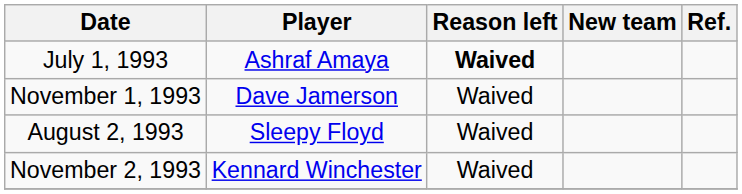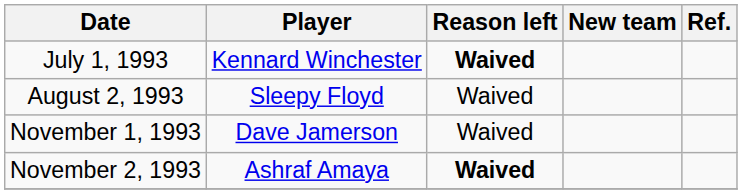(317, 59) Ashraf Amaya -> (317, 59) Kennard Winchester
rows swapped: (106, 133) <-> (106, 96)
(317, 170) Kennard Winchester -> (317, 170) Ashraf Amaya
(495, 170) normal -> (495, 170) bold
